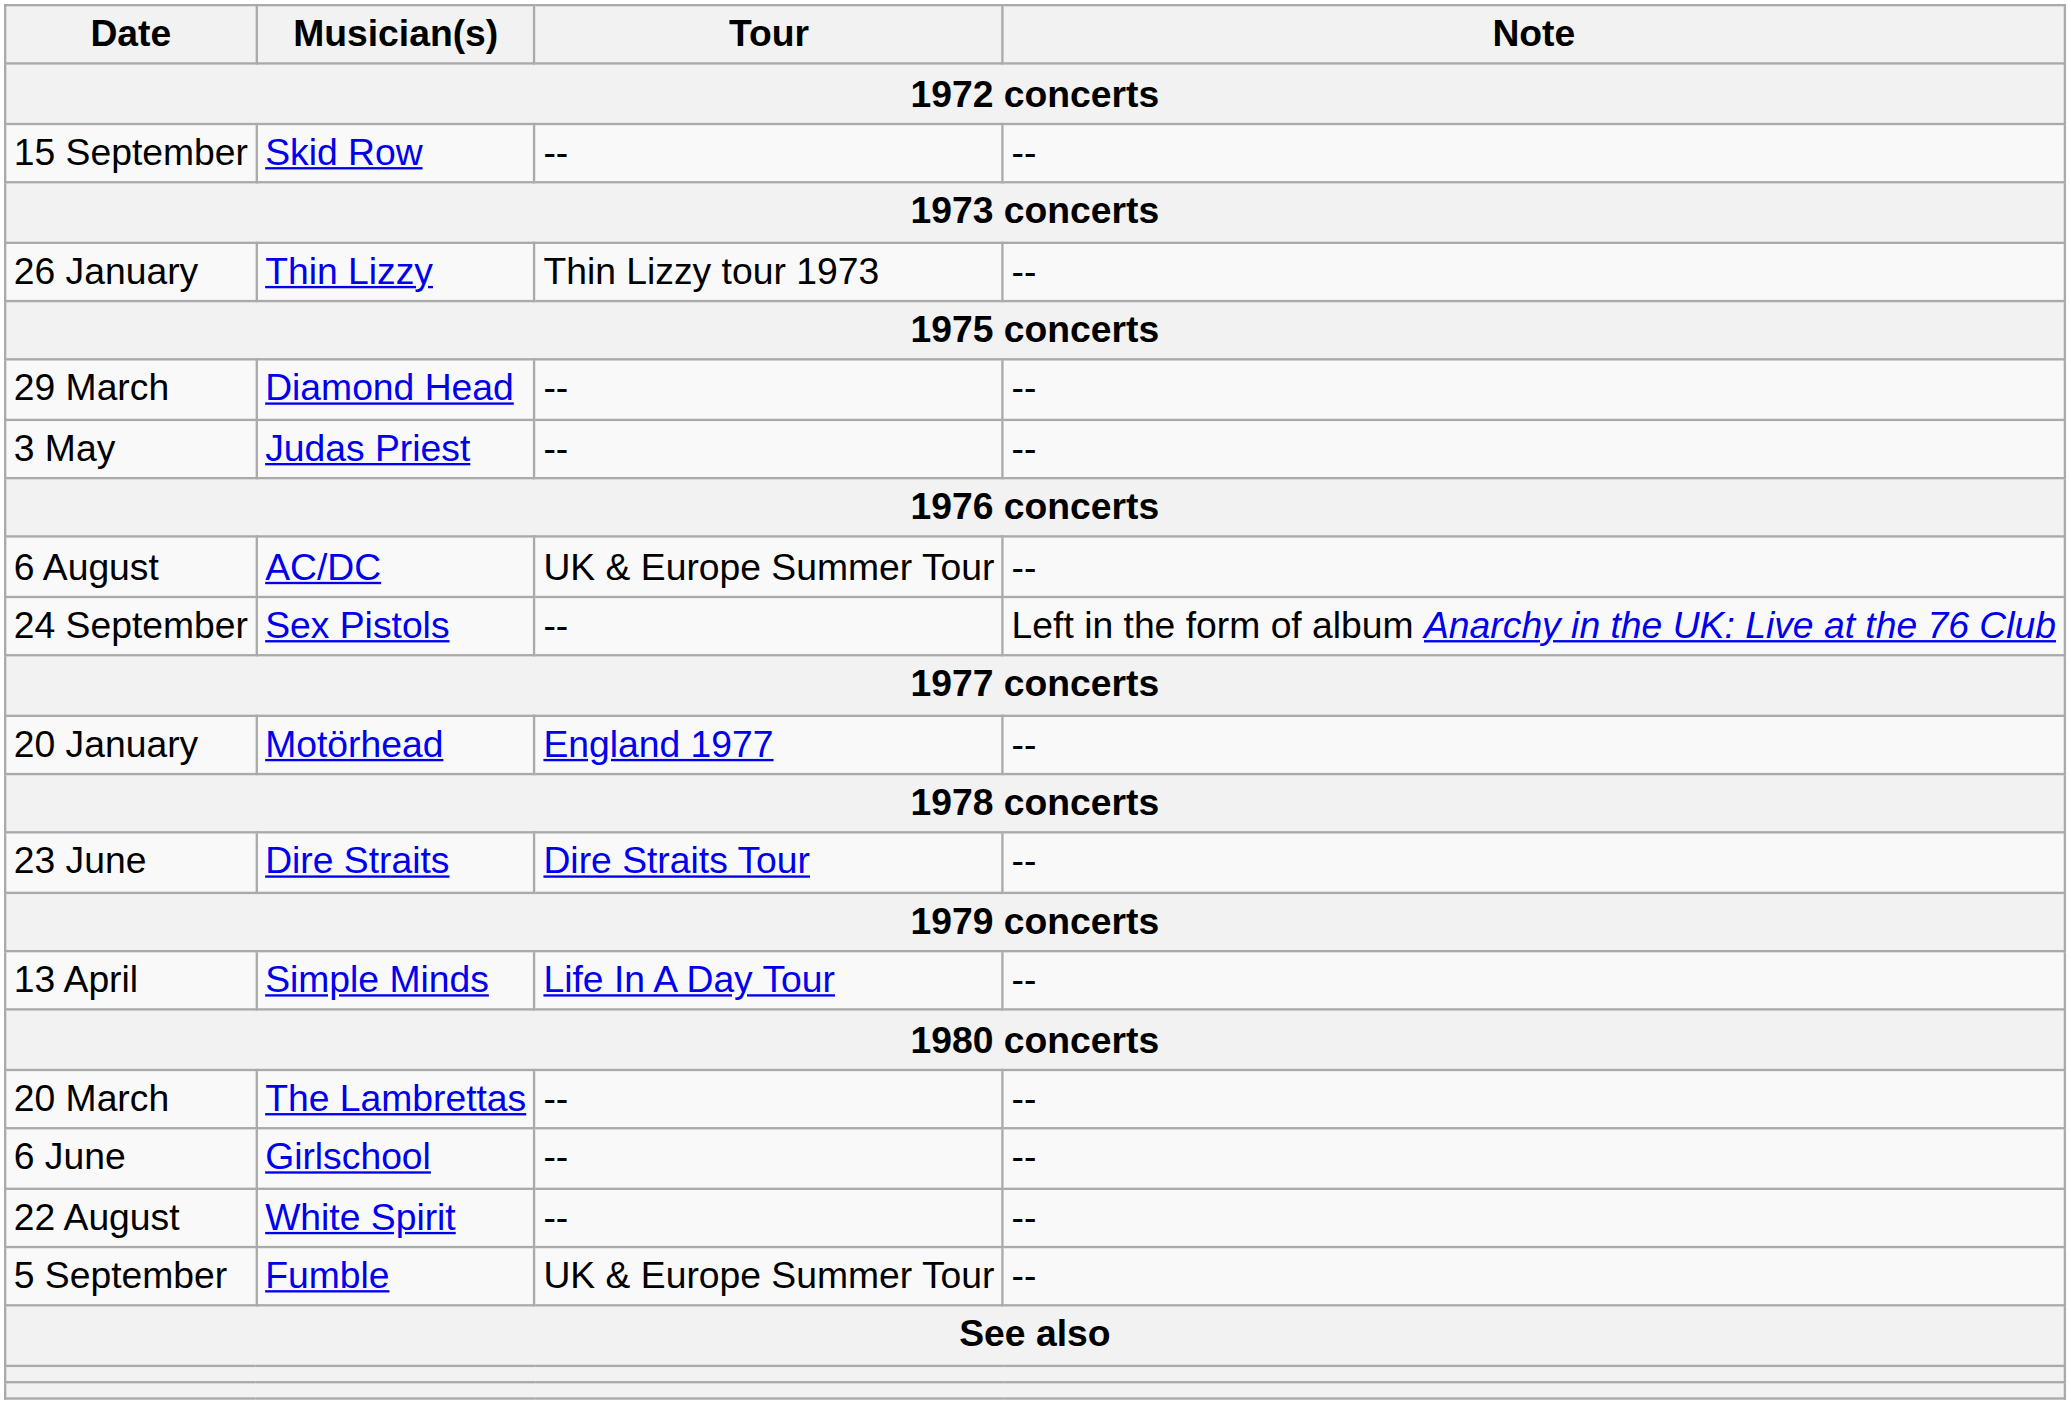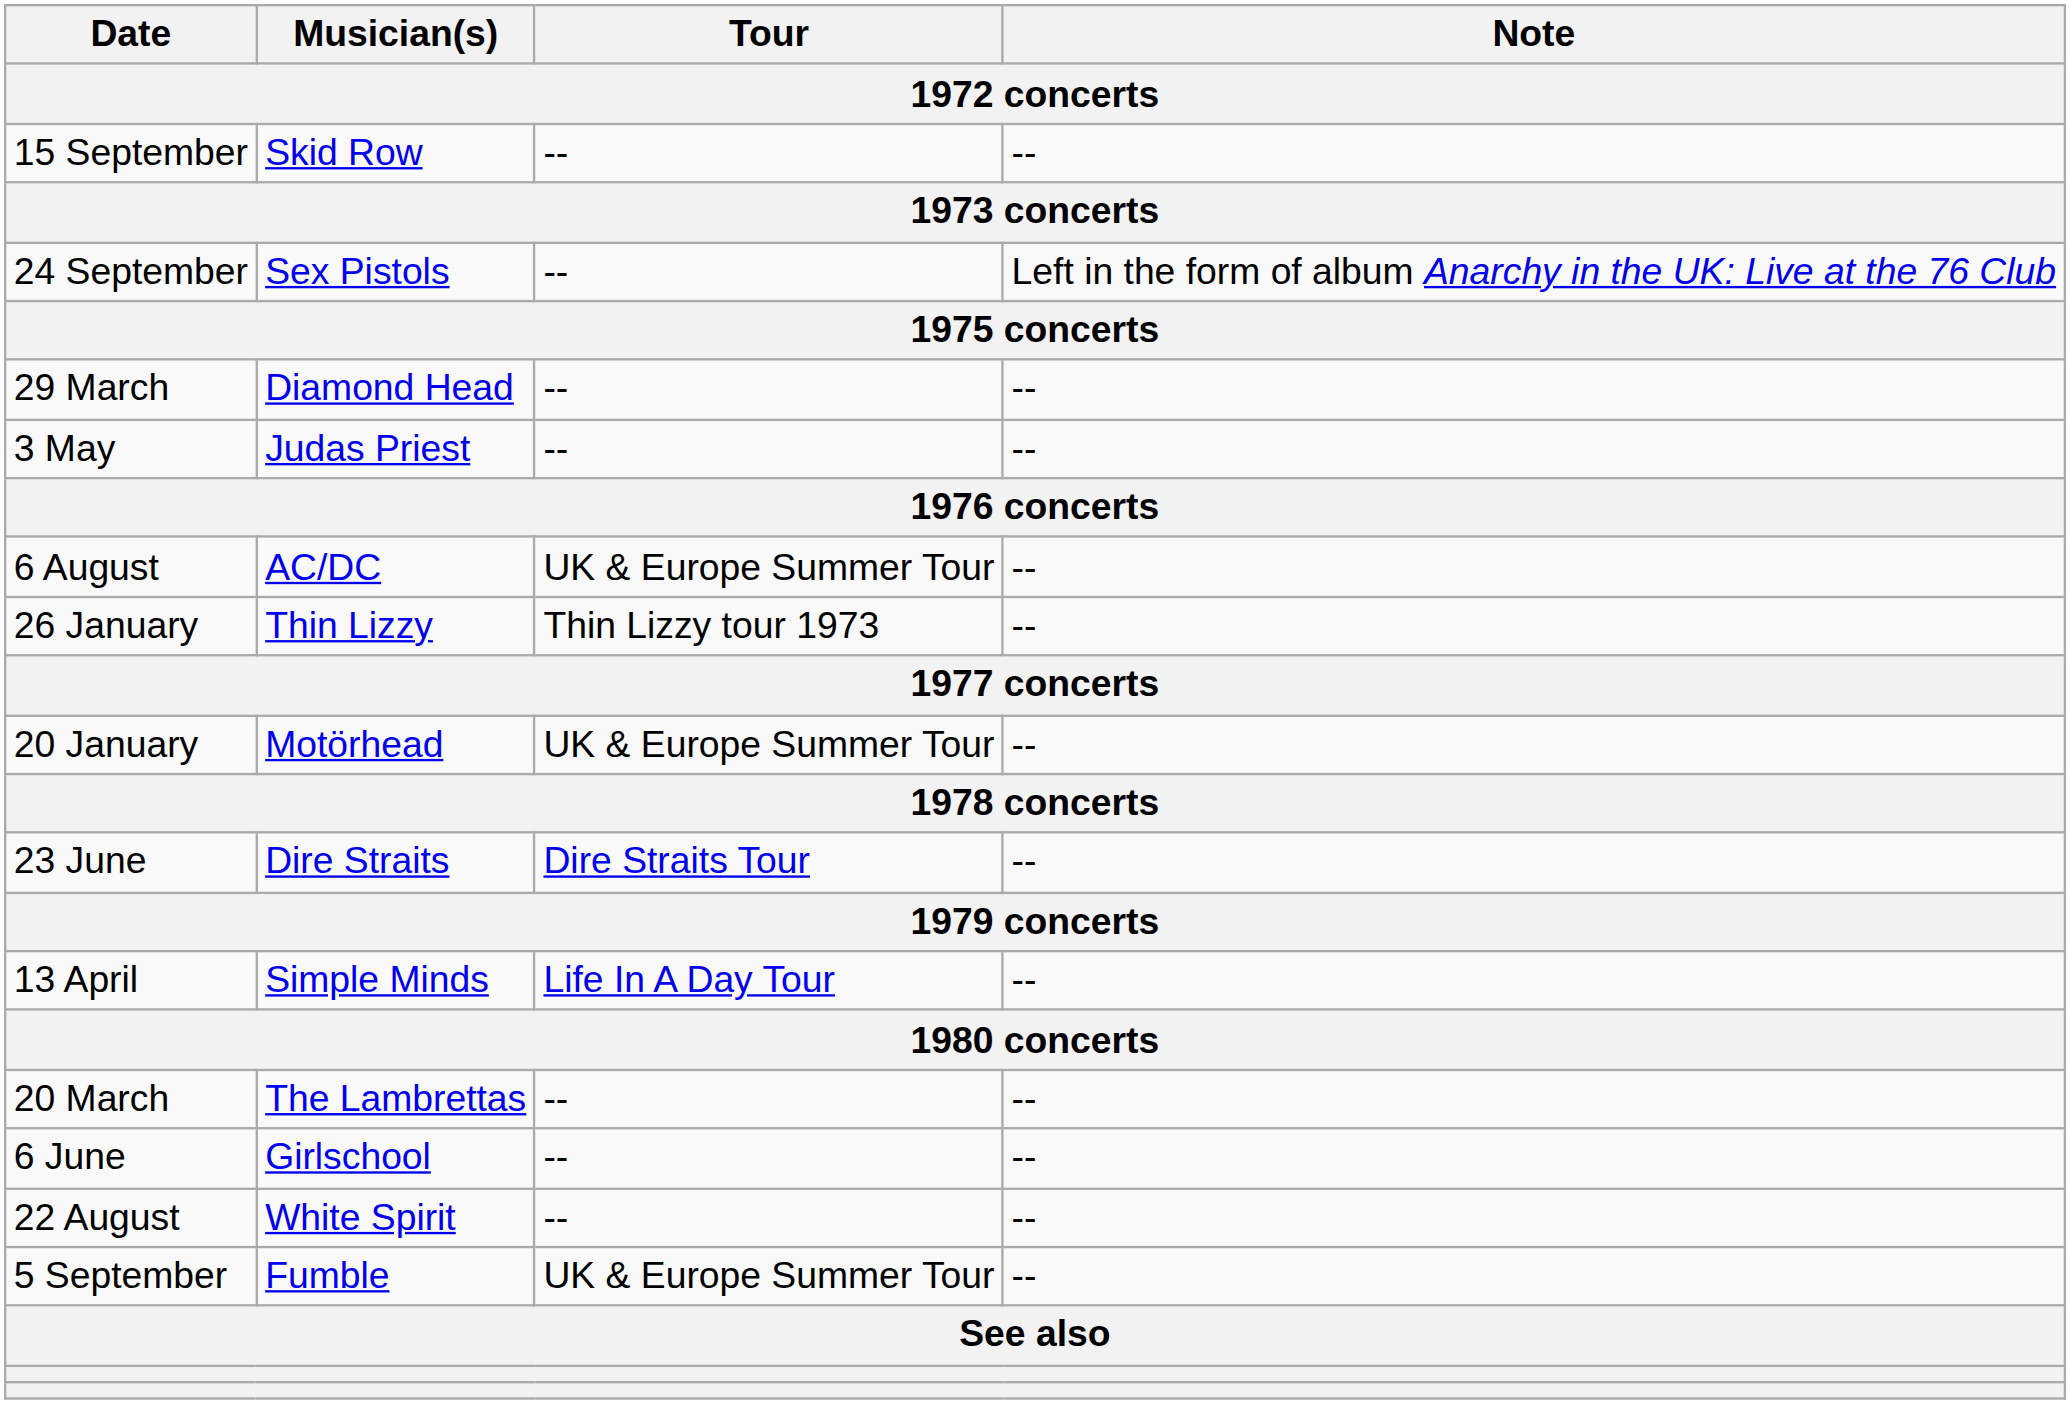rows swapped: (106, 270) <-> (131, 625)
(658, 743) England 1977 -> (769, 743) UK & Europe Summer Tour
